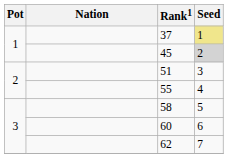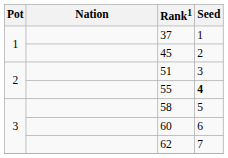(200, 35) khaki background -> (200, 35) no background
(200, 53) lightgrey background -> (200, 53) no background
(200, 89) normal -> (200, 89) bold
